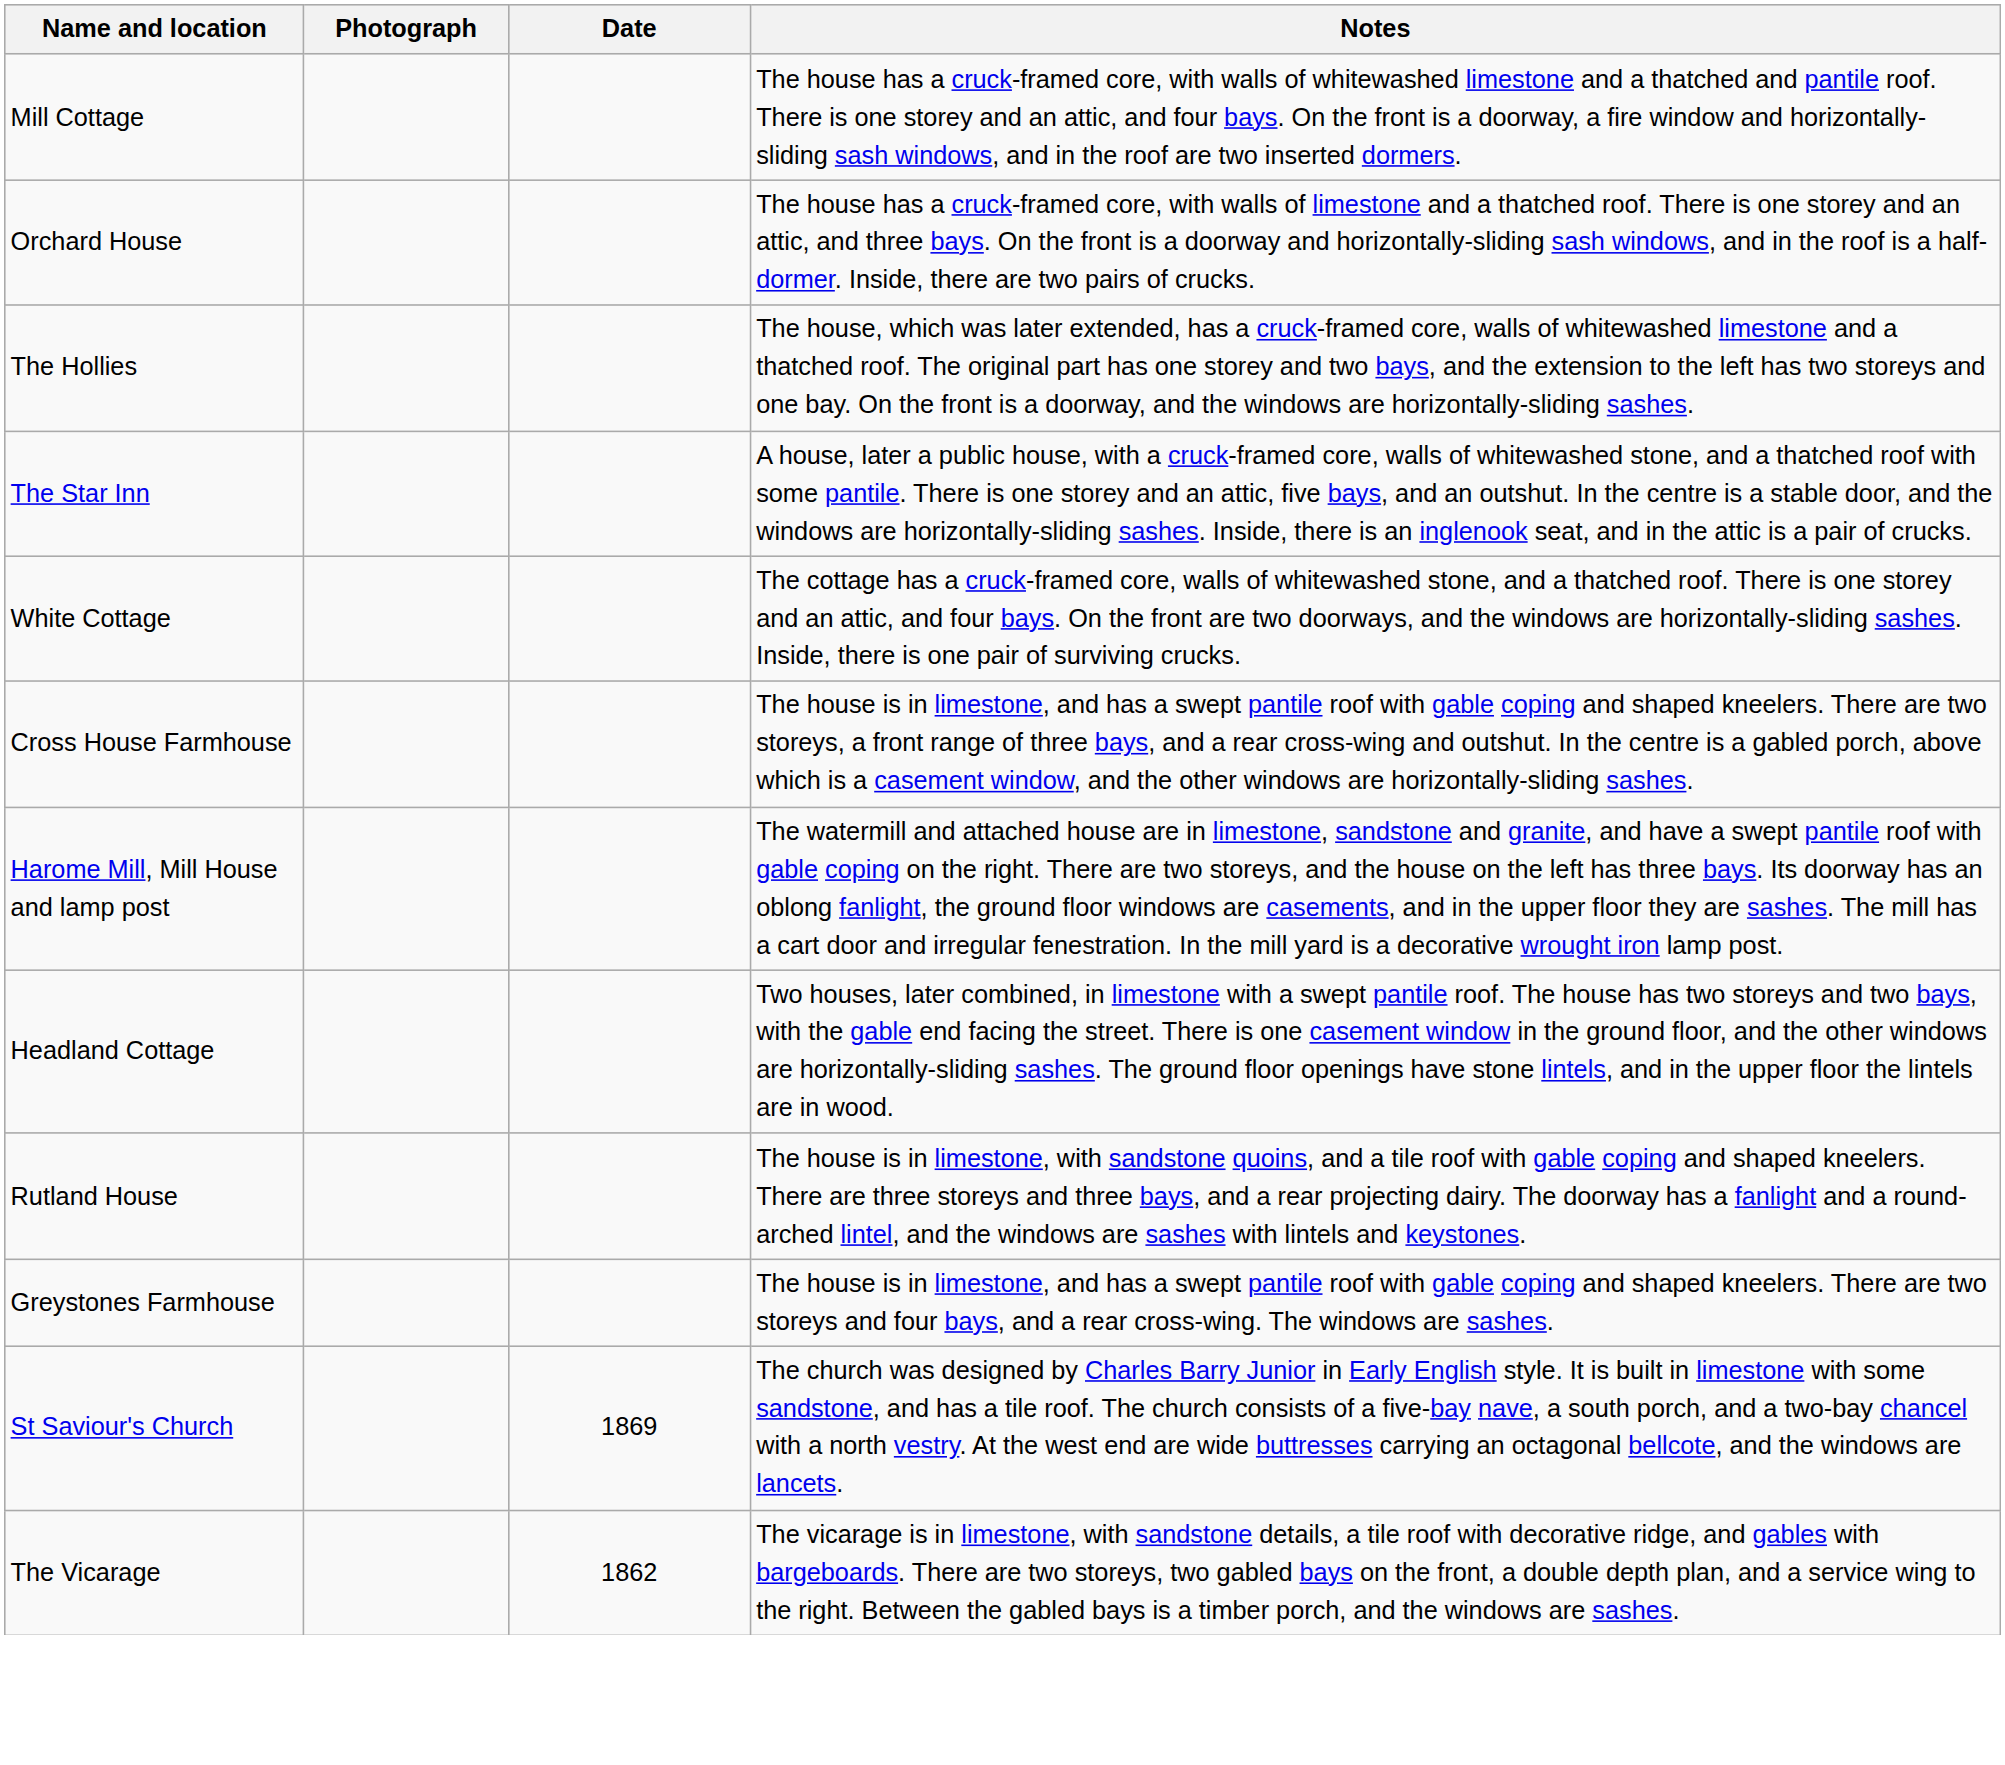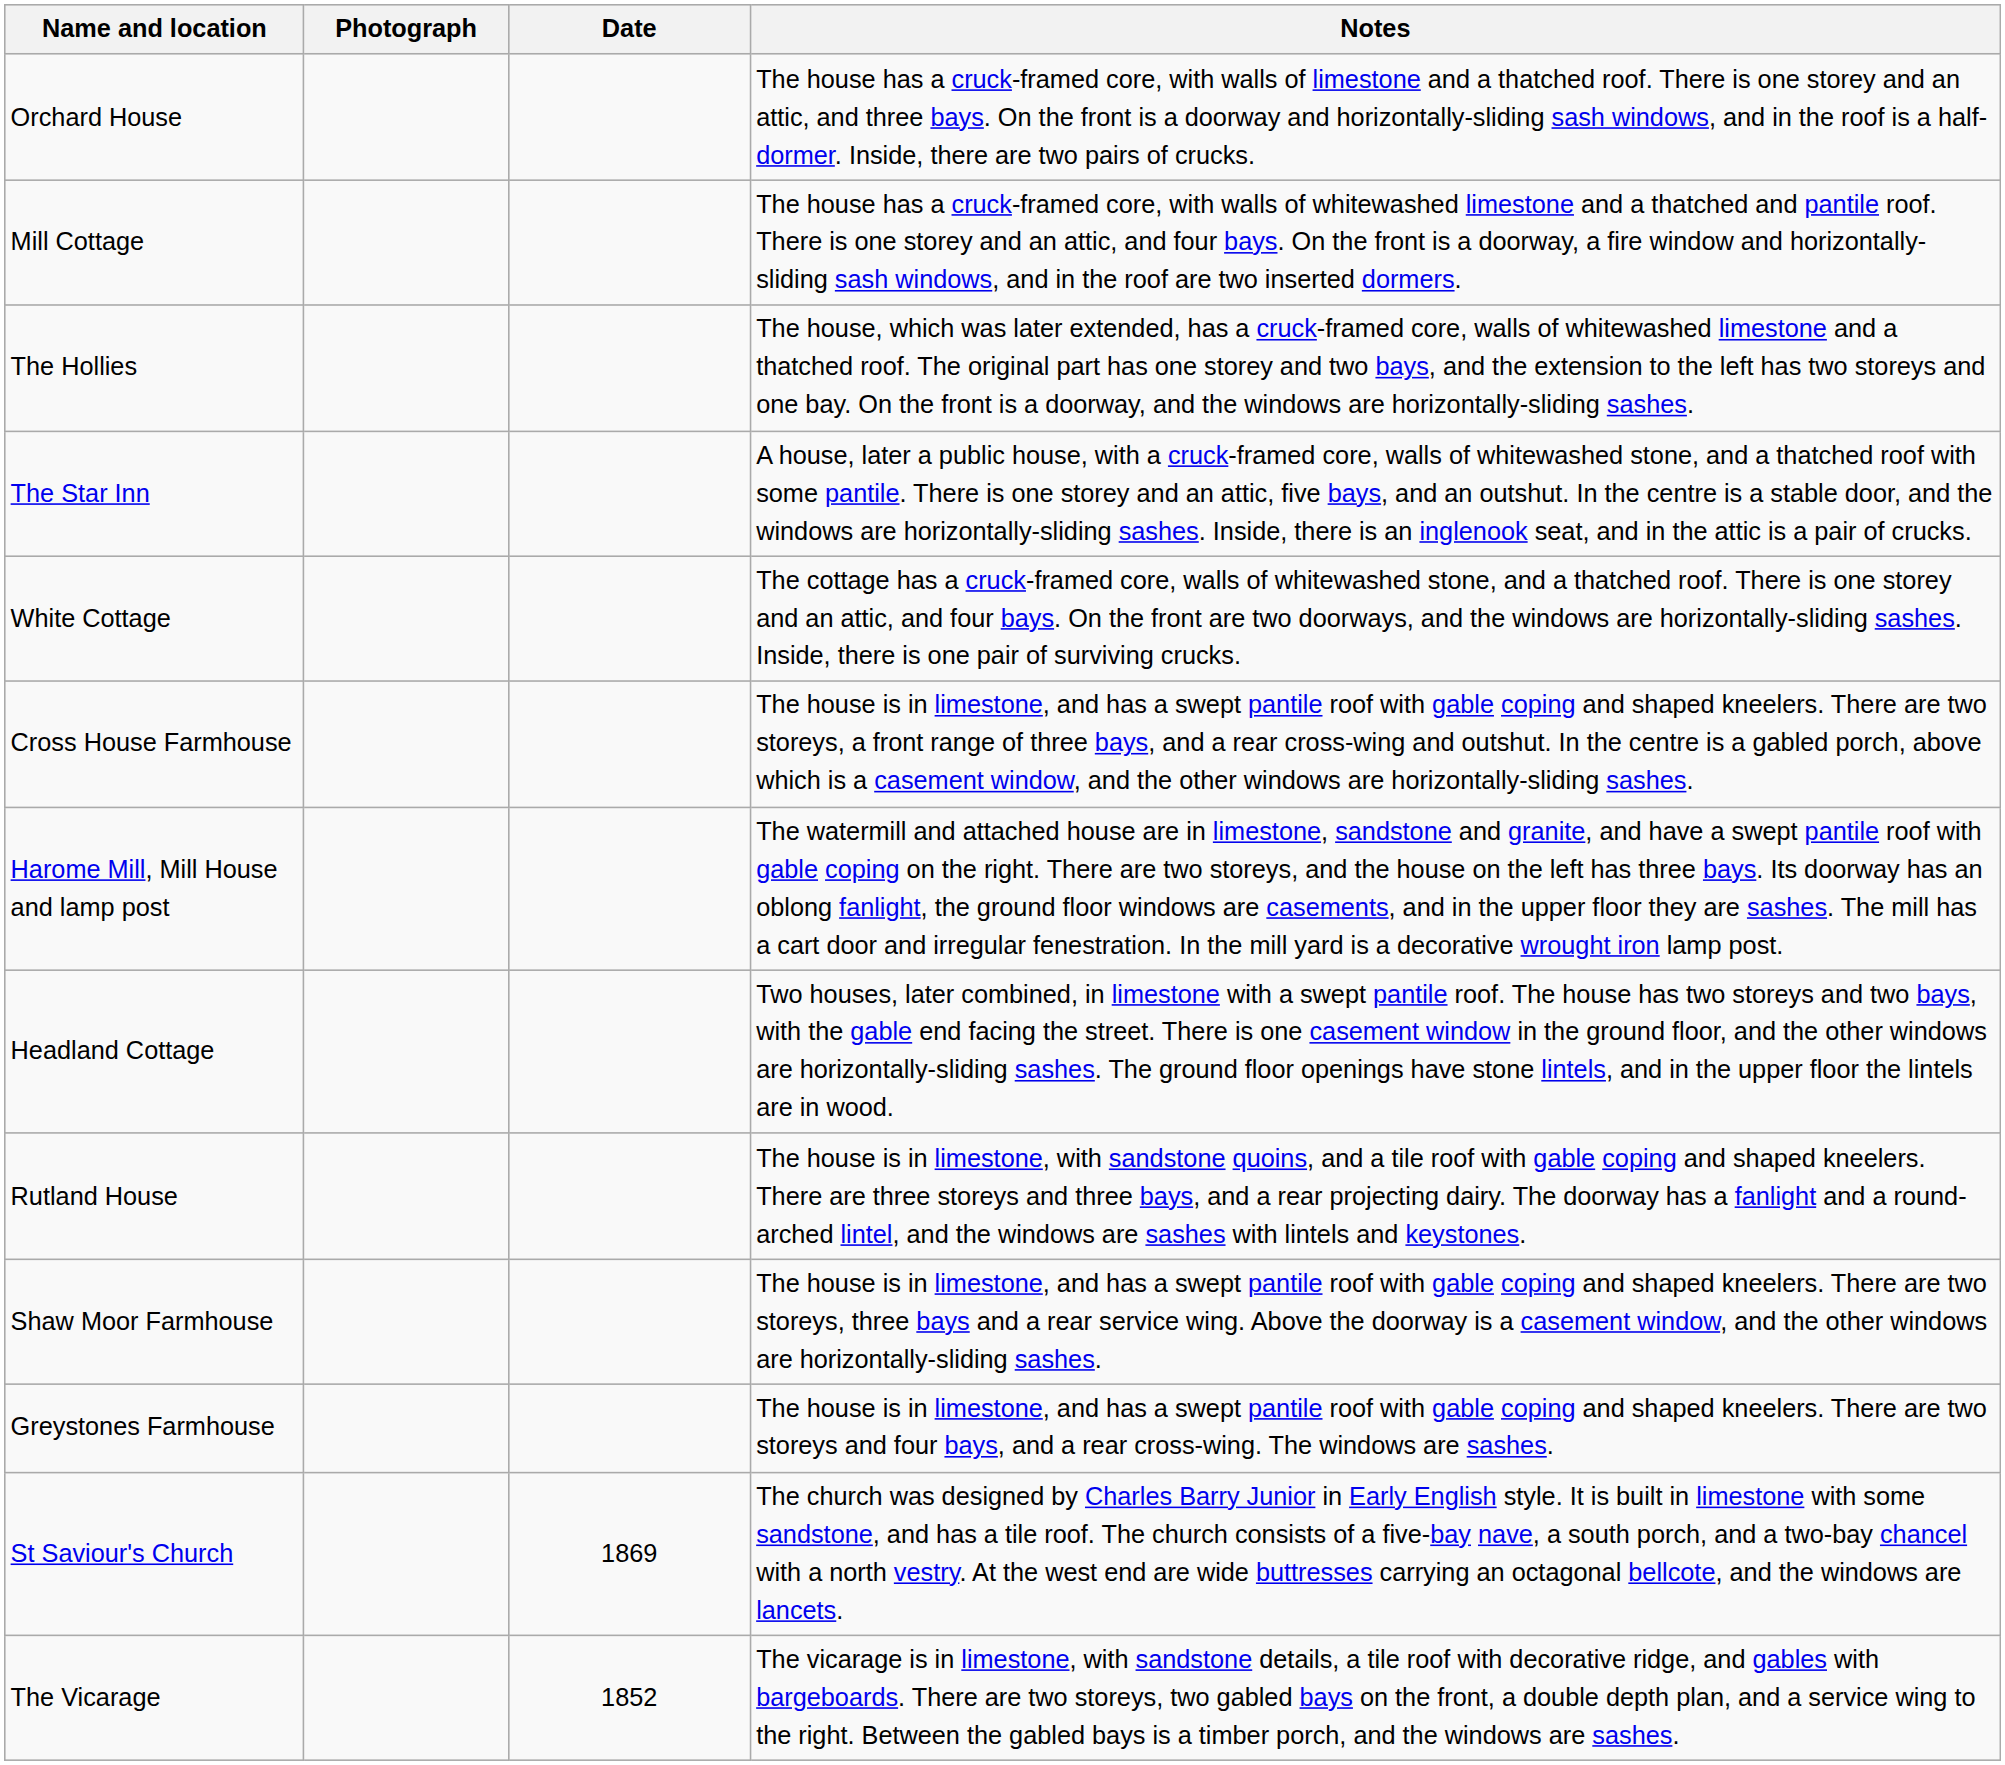rows swapped: (77, 116) <-> (96, 242)
+ row: (142, 1321)
(629, 1572) 1862 -> (629, 1697) 1852
